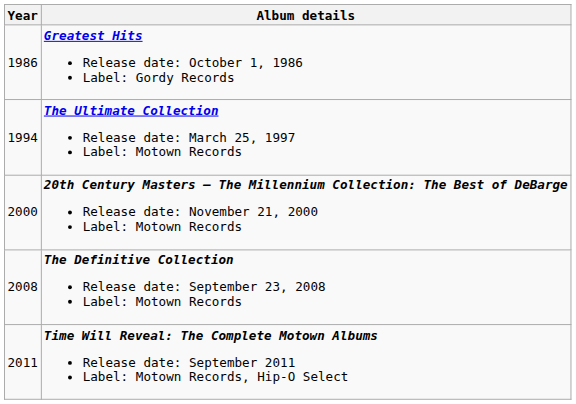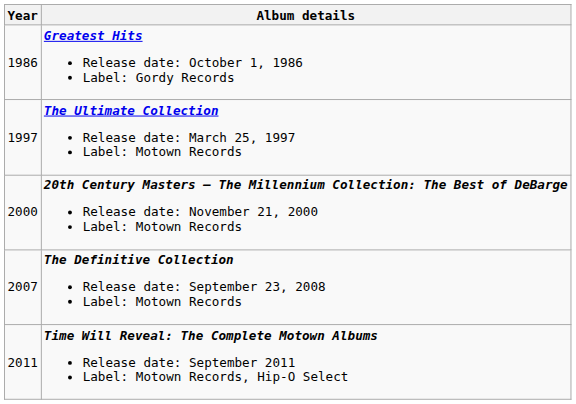(23, 137) 1994 -> (23, 137) 1997
(23, 287) 2008 -> (23, 287) 2007
